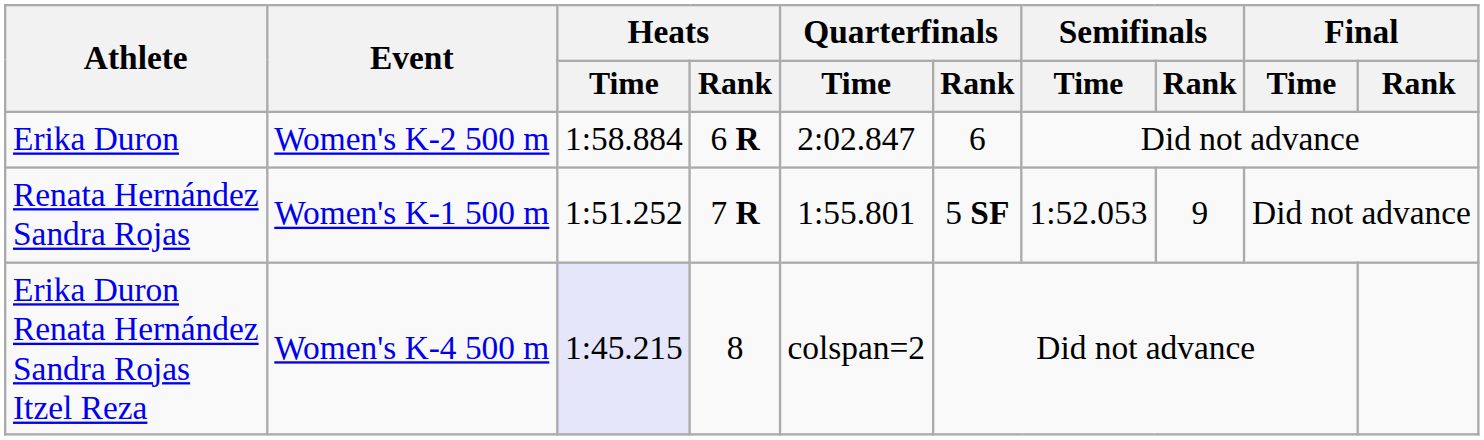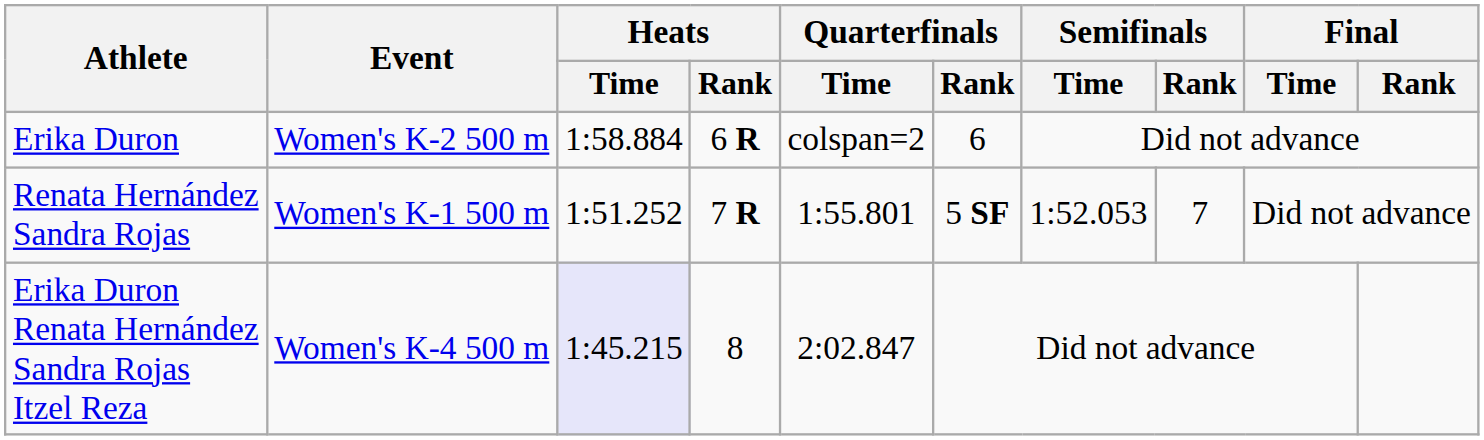(856, 139) 2:02.847 -> (856, 139) colspan=2
(1200, 214) 9 -> (1200, 214) 7
(856, 348) colspan=2 -> (856, 348) 2:02.847
